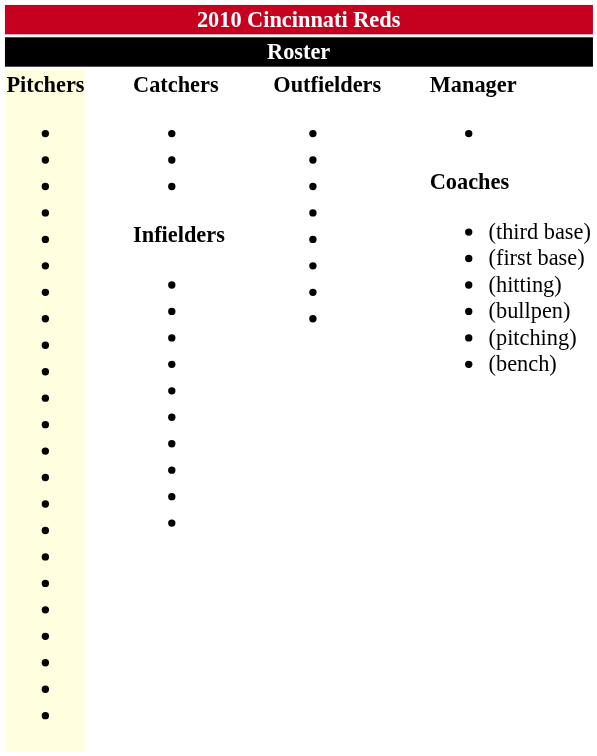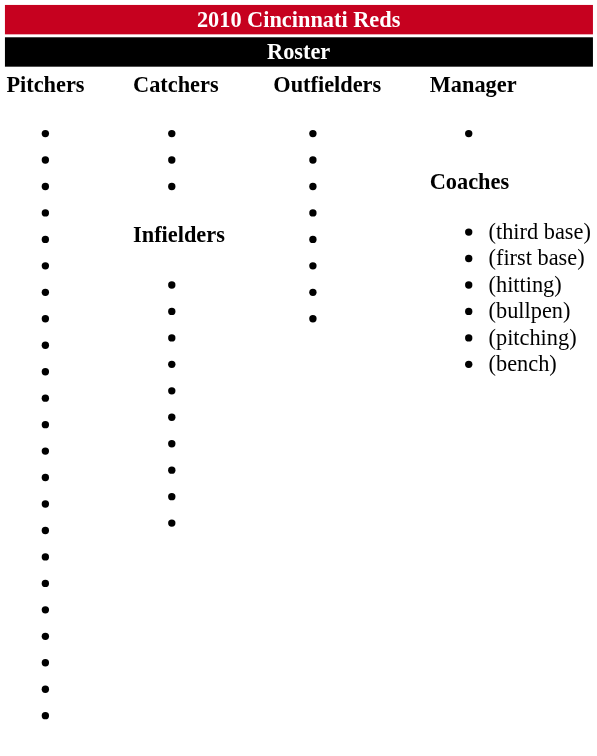(45, 400) lightyellow background -> (45, 400) no background
